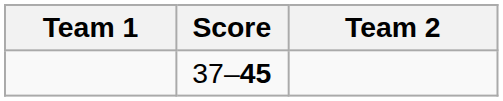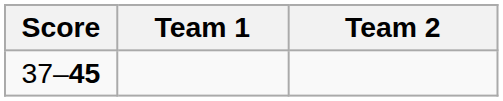columns swapped: (90, 28) <-> (232, 28)
